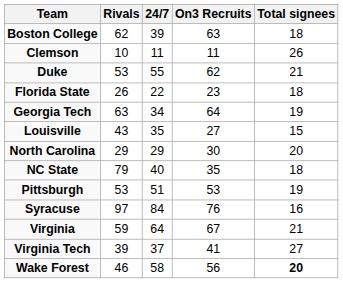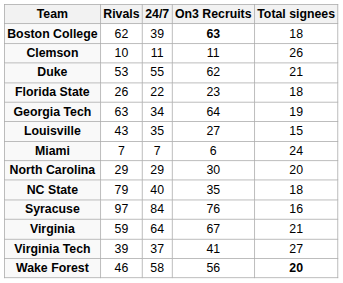(213, 33) normal -> (213, 33) bold
+ row: (52, 151)
- row: (52, 190)
